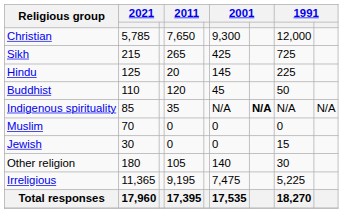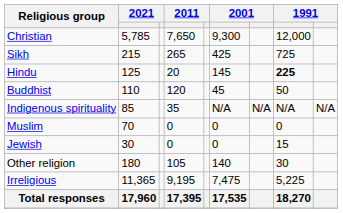(286, 72) normal -> (286, 72) bold
(262, 108) bold -> (261, 108) normal
